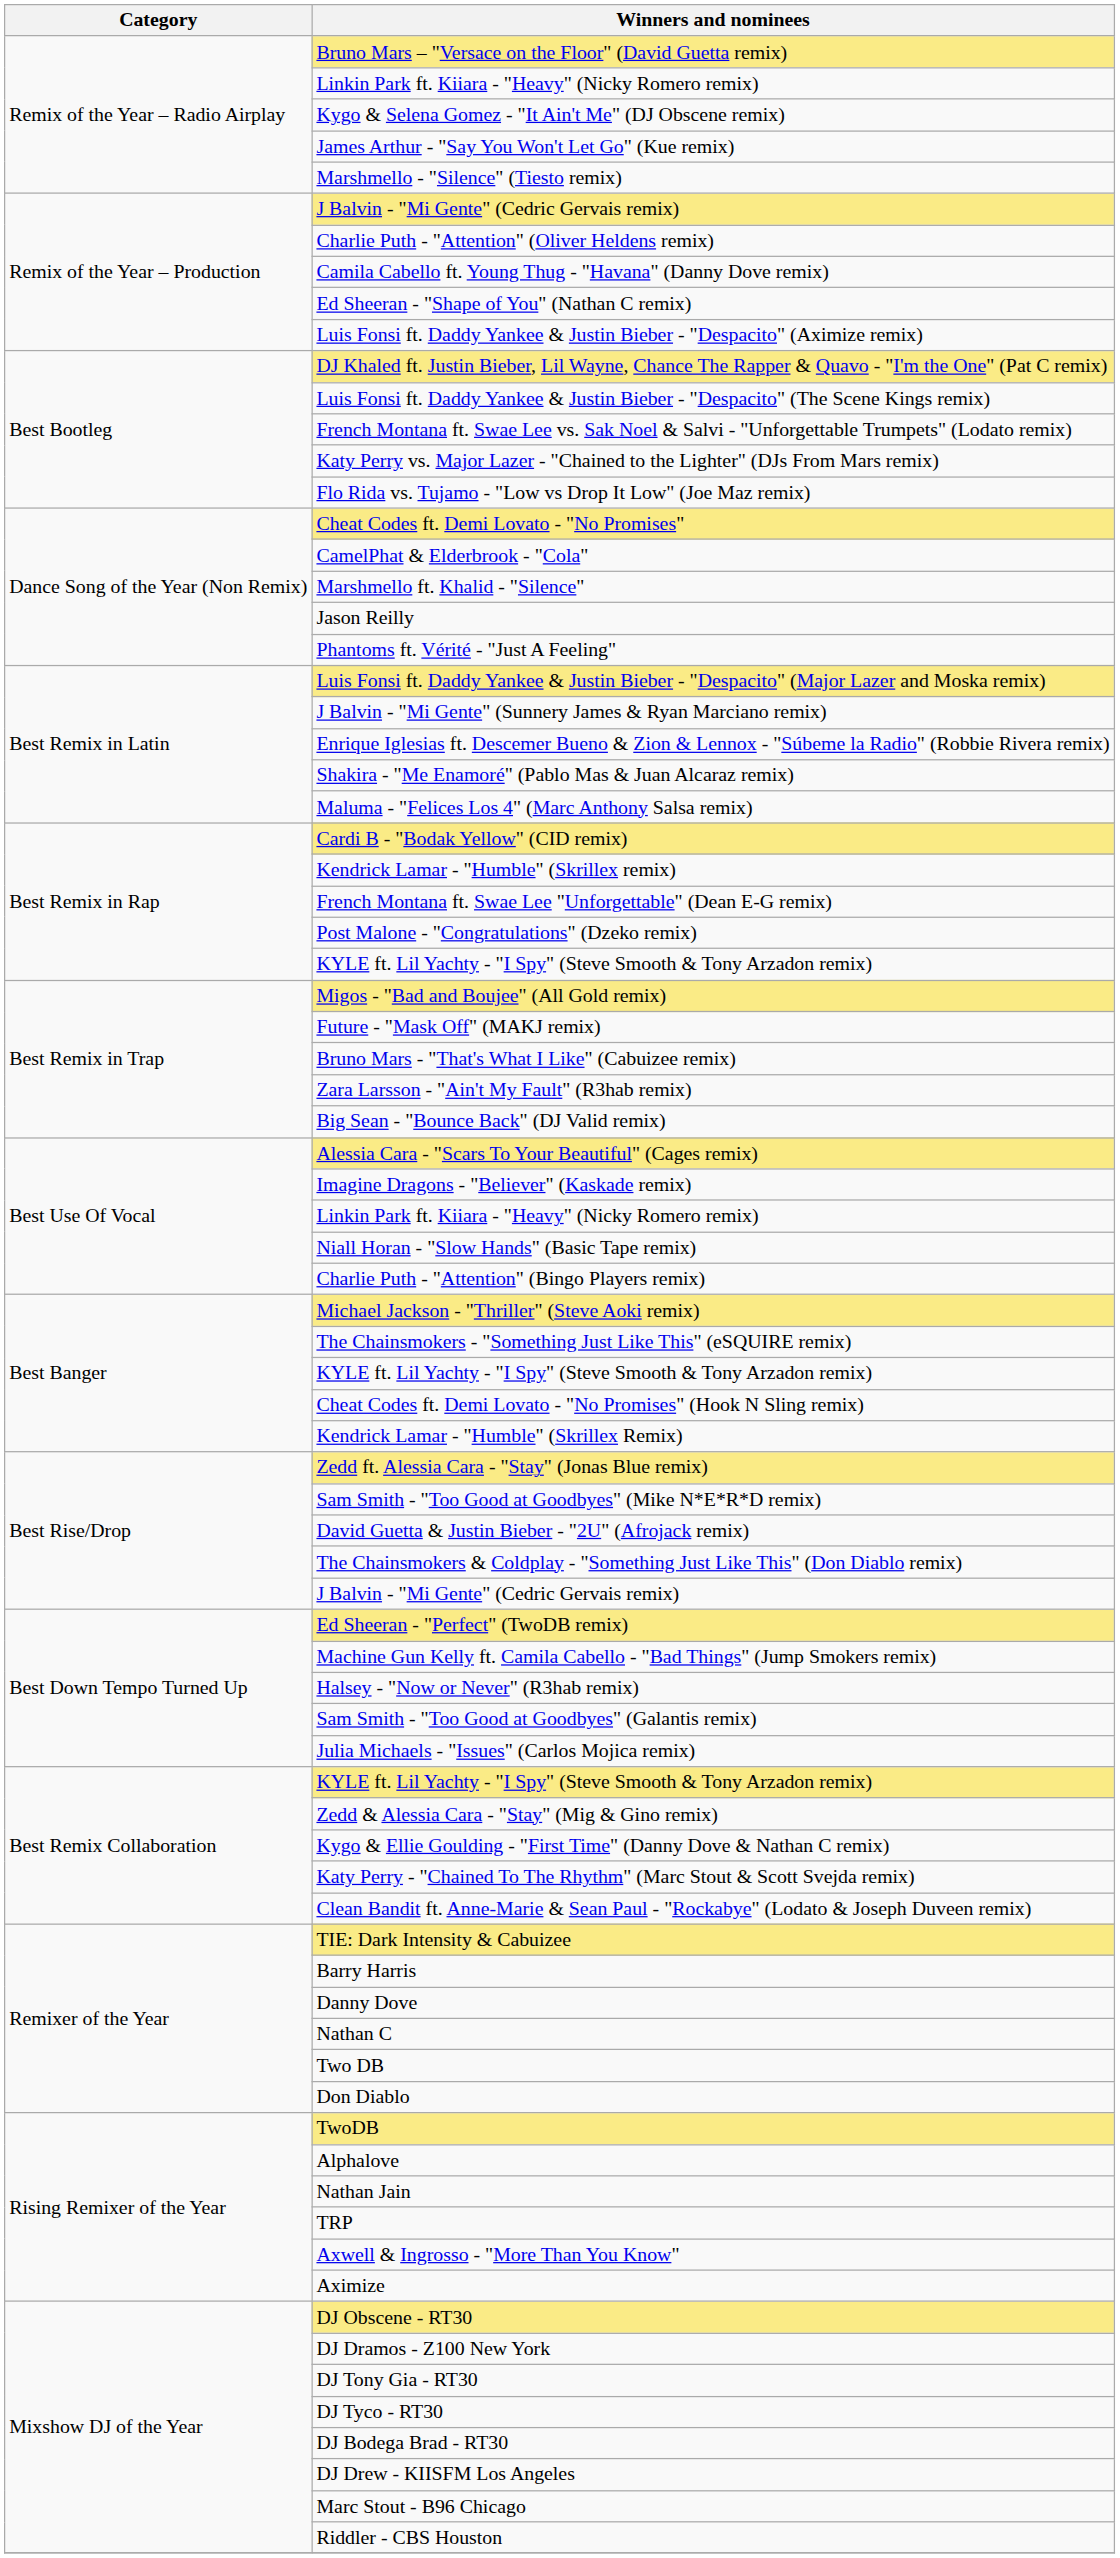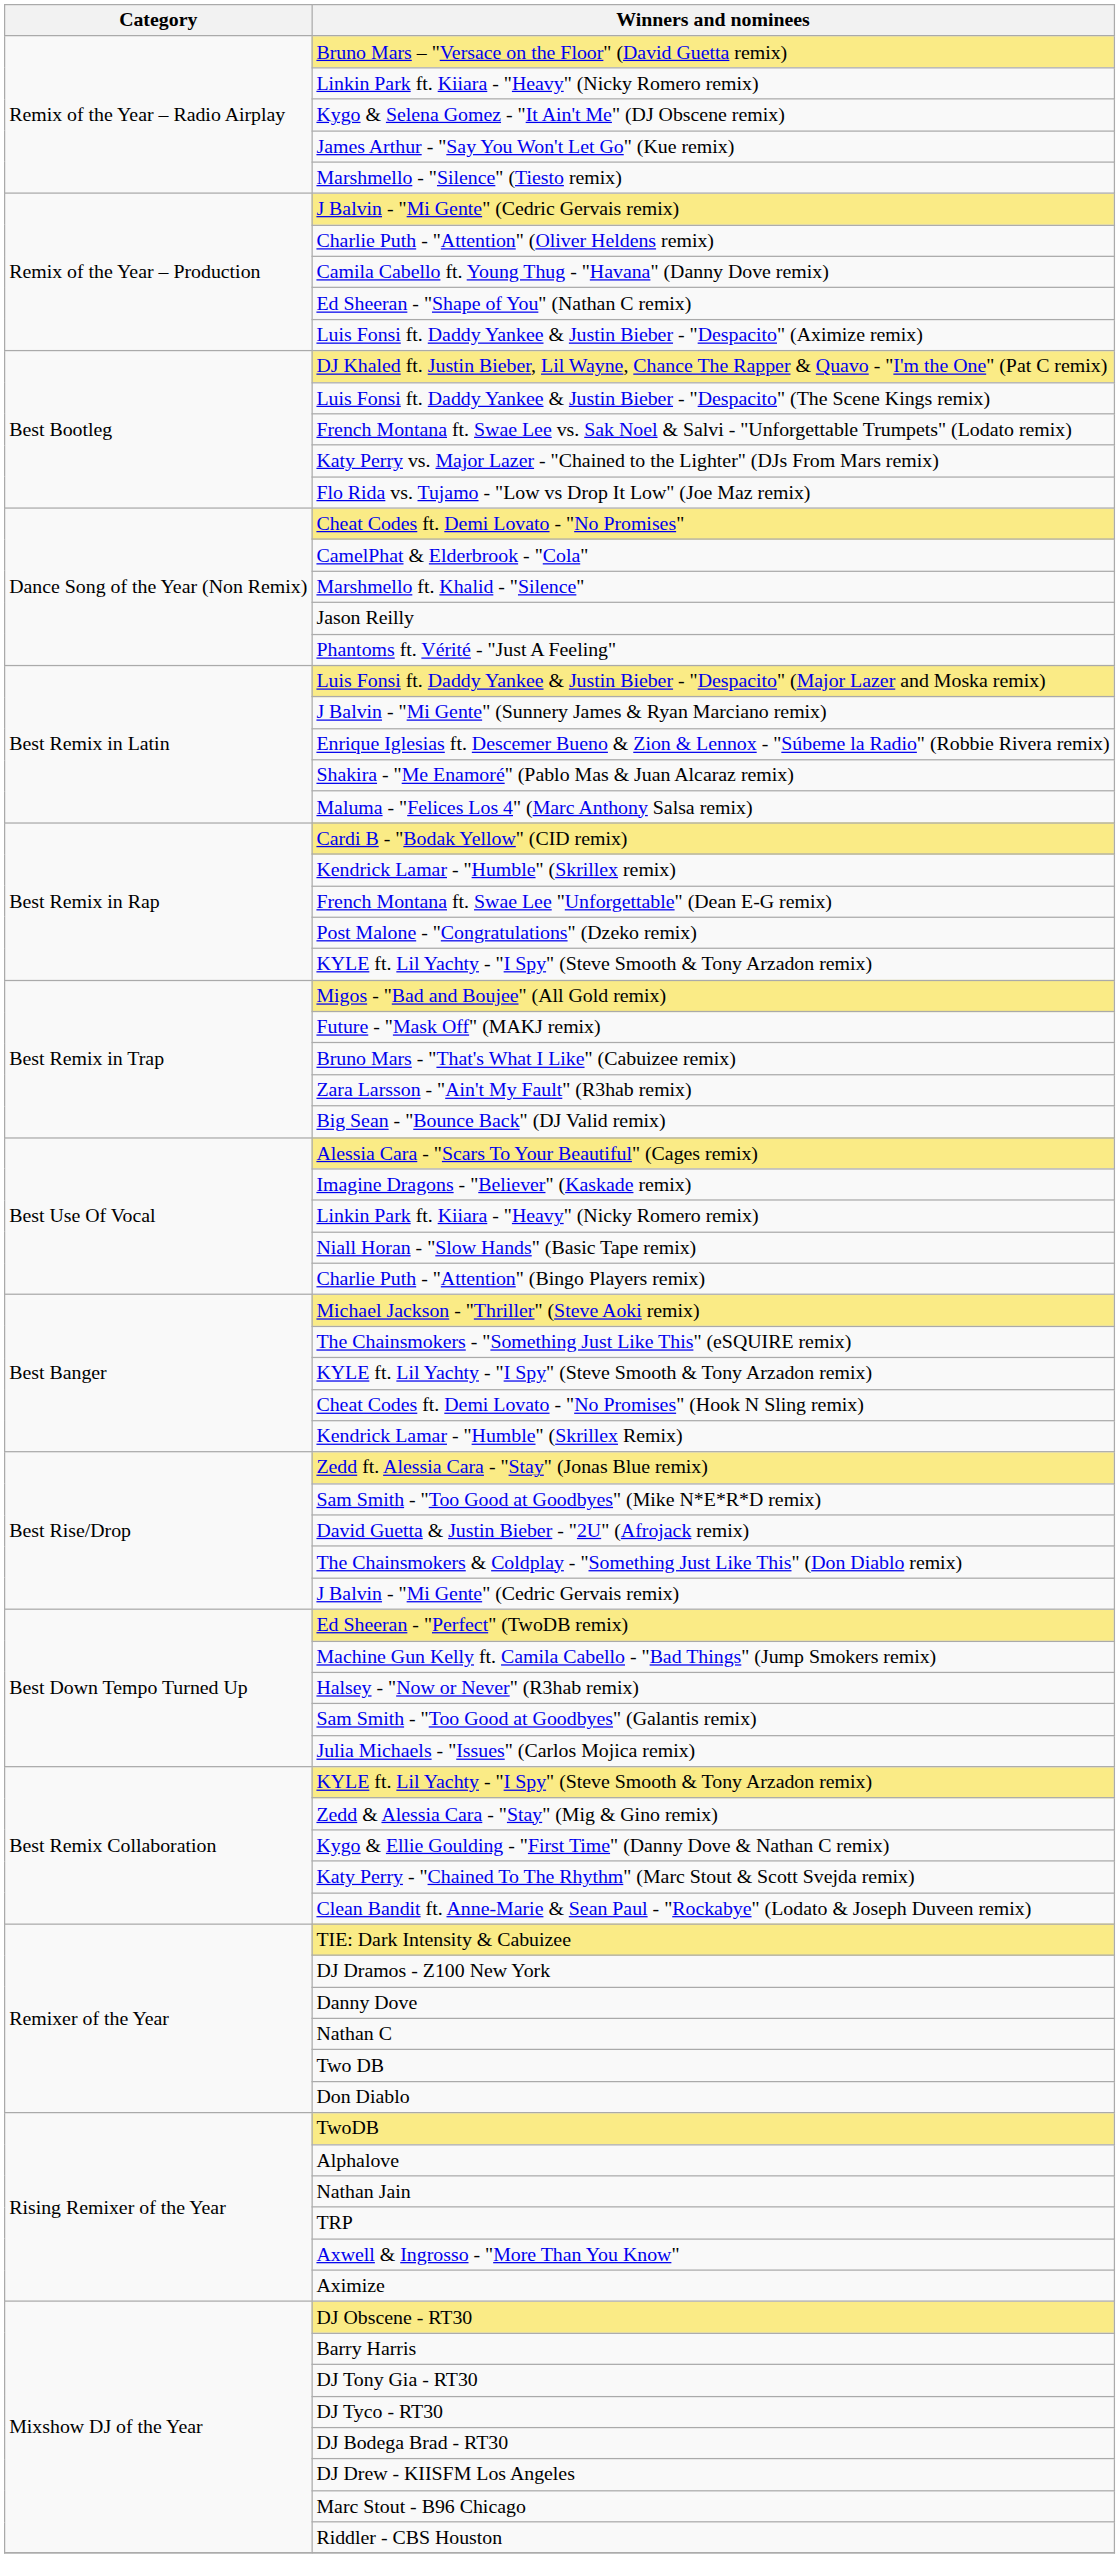(366, 1971) Barry Harris -> (433, 1971) DJ Dramos - Z100 New York
(433, 2348) DJ Dramos - Z100 New York -> (366, 2348) Barry Harris
